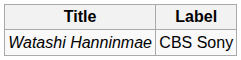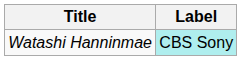(196, 42) no background -> (196, 42) paleturquoise background
